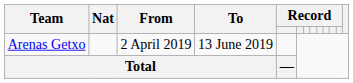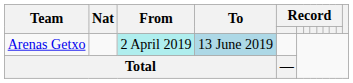(156, 44) no background -> (156, 44) paleturquoise background
(236, 44) no background -> (236, 44) lightblue background
